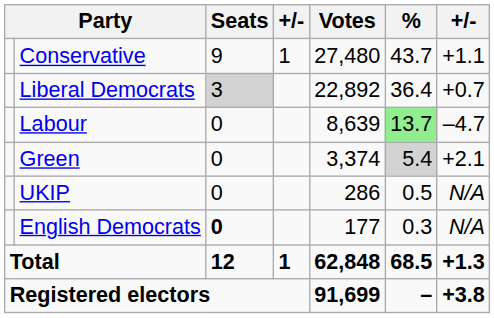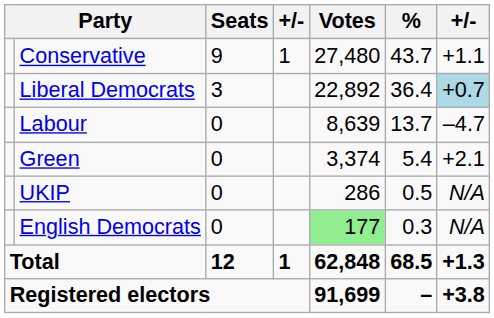(217, 90) lightgrey background -> (217, 90) no background
(464, 90) no background -> (464, 90) lightblue background
(411, 124) lightgreen background -> (411, 124) no background
(417, 158) lightgrey background -> (417, 158) no background
(217, 227) bold -> (217, 227) normal
(362, 227) no background -> (362, 227) lightgreen background
